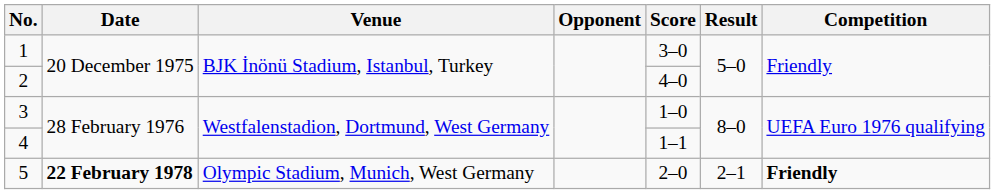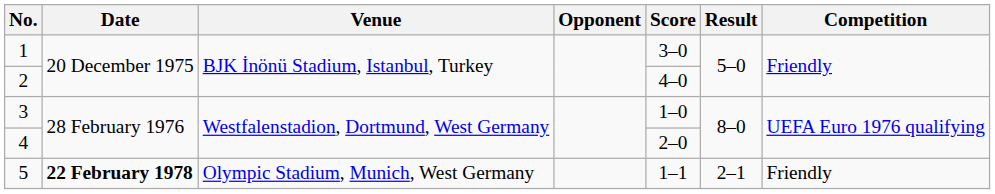(673, 142) 1–1 -> (673, 142) 2–0
(673, 173) 2–0 -> (673, 173) 1–1
(802, 173) bold -> (799, 173) normal
